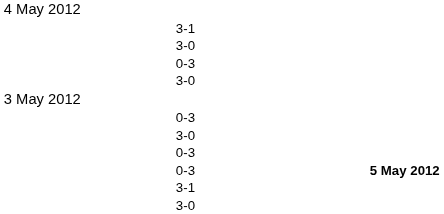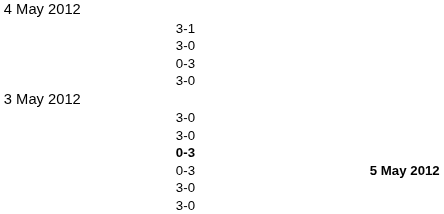(185, 118) 0-3 -> (185, 118) 3-0
(185, 152) normal -> (185, 152) bold
(185, 187) 3-1 -> (185, 187) 3-0
